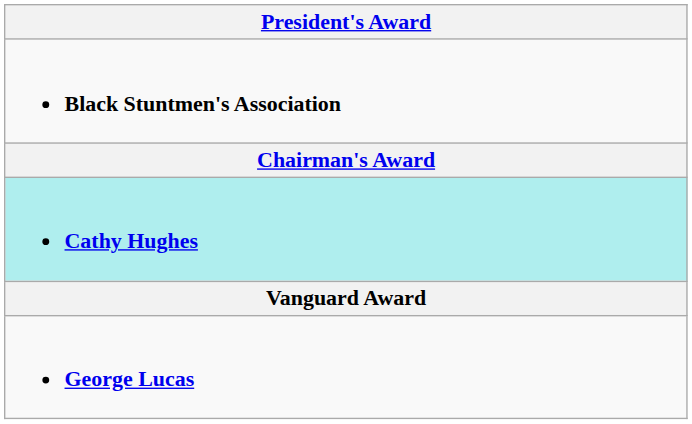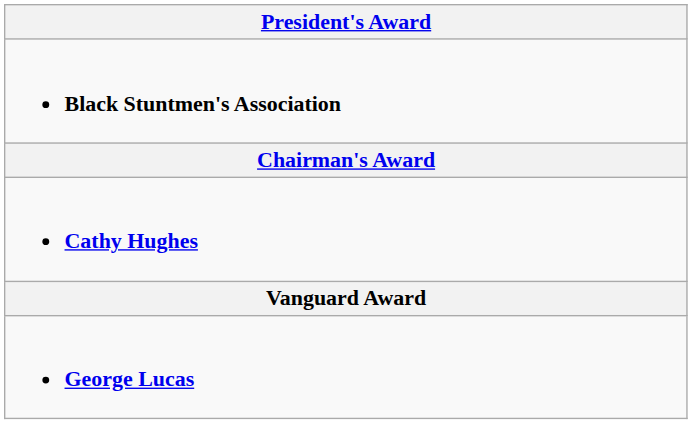(346, 241) paleturquoise background -> (346, 241) no background
